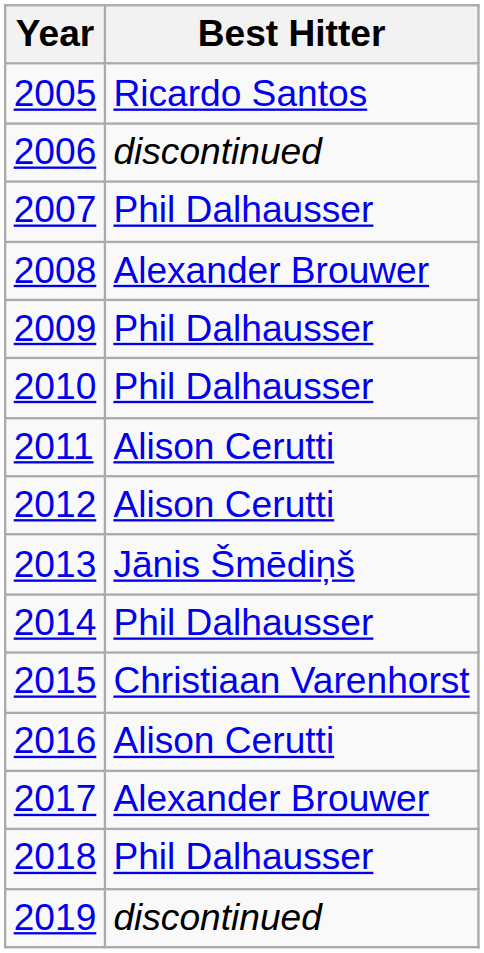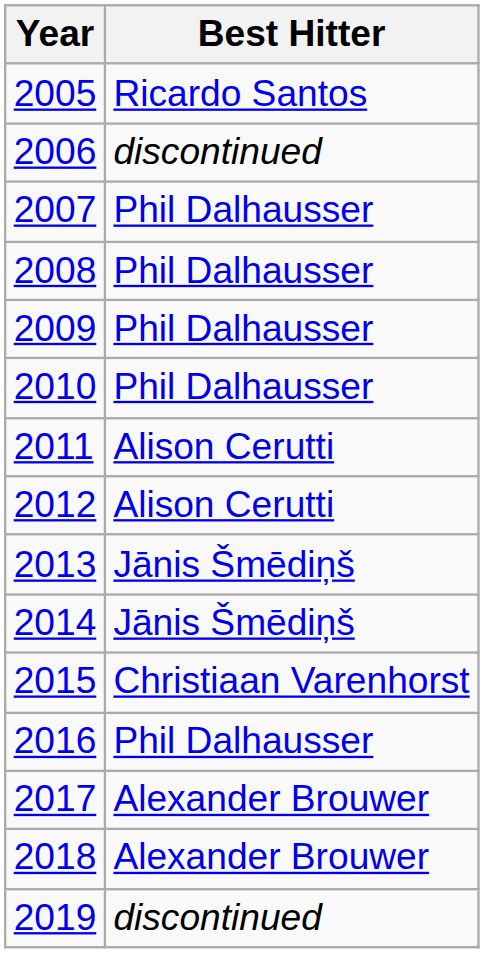(271, 269) Alexander Brouwer -> (243, 269) Phil Dalhausser
(243, 622) Phil Dalhausser -> (234, 622) Jānis Šmēdiņš
(224, 740) Alison Cerutti -> (243, 740) Phil Dalhausser
(243, 858) Phil Dalhausser -> (271, 858) Alexander Brouwer
